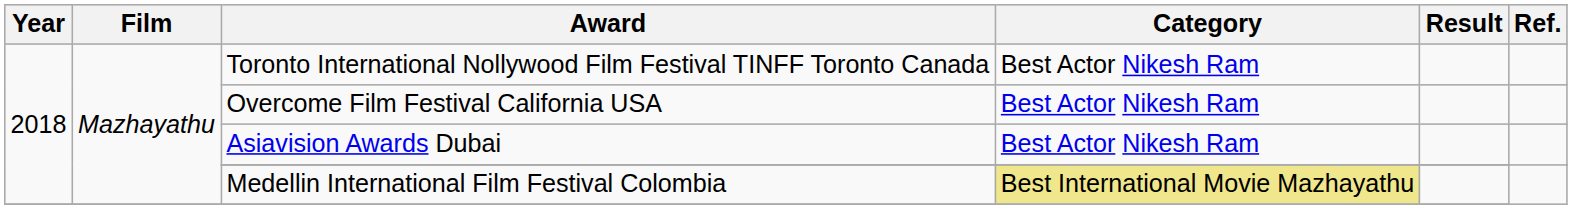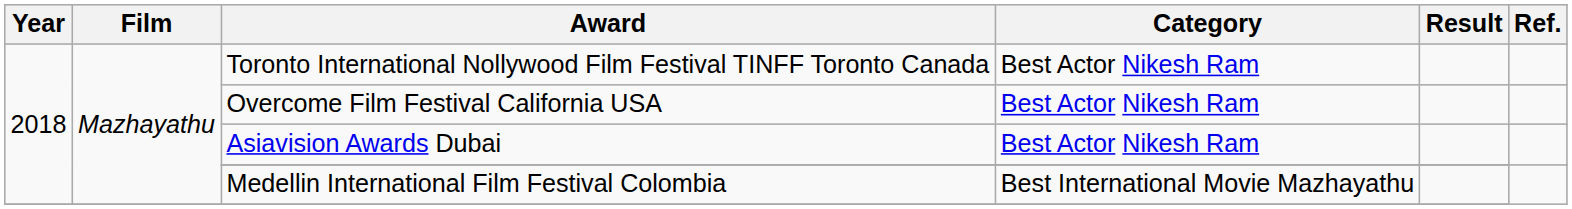(1208, 183) khaki background -> (1208, 183) no background
